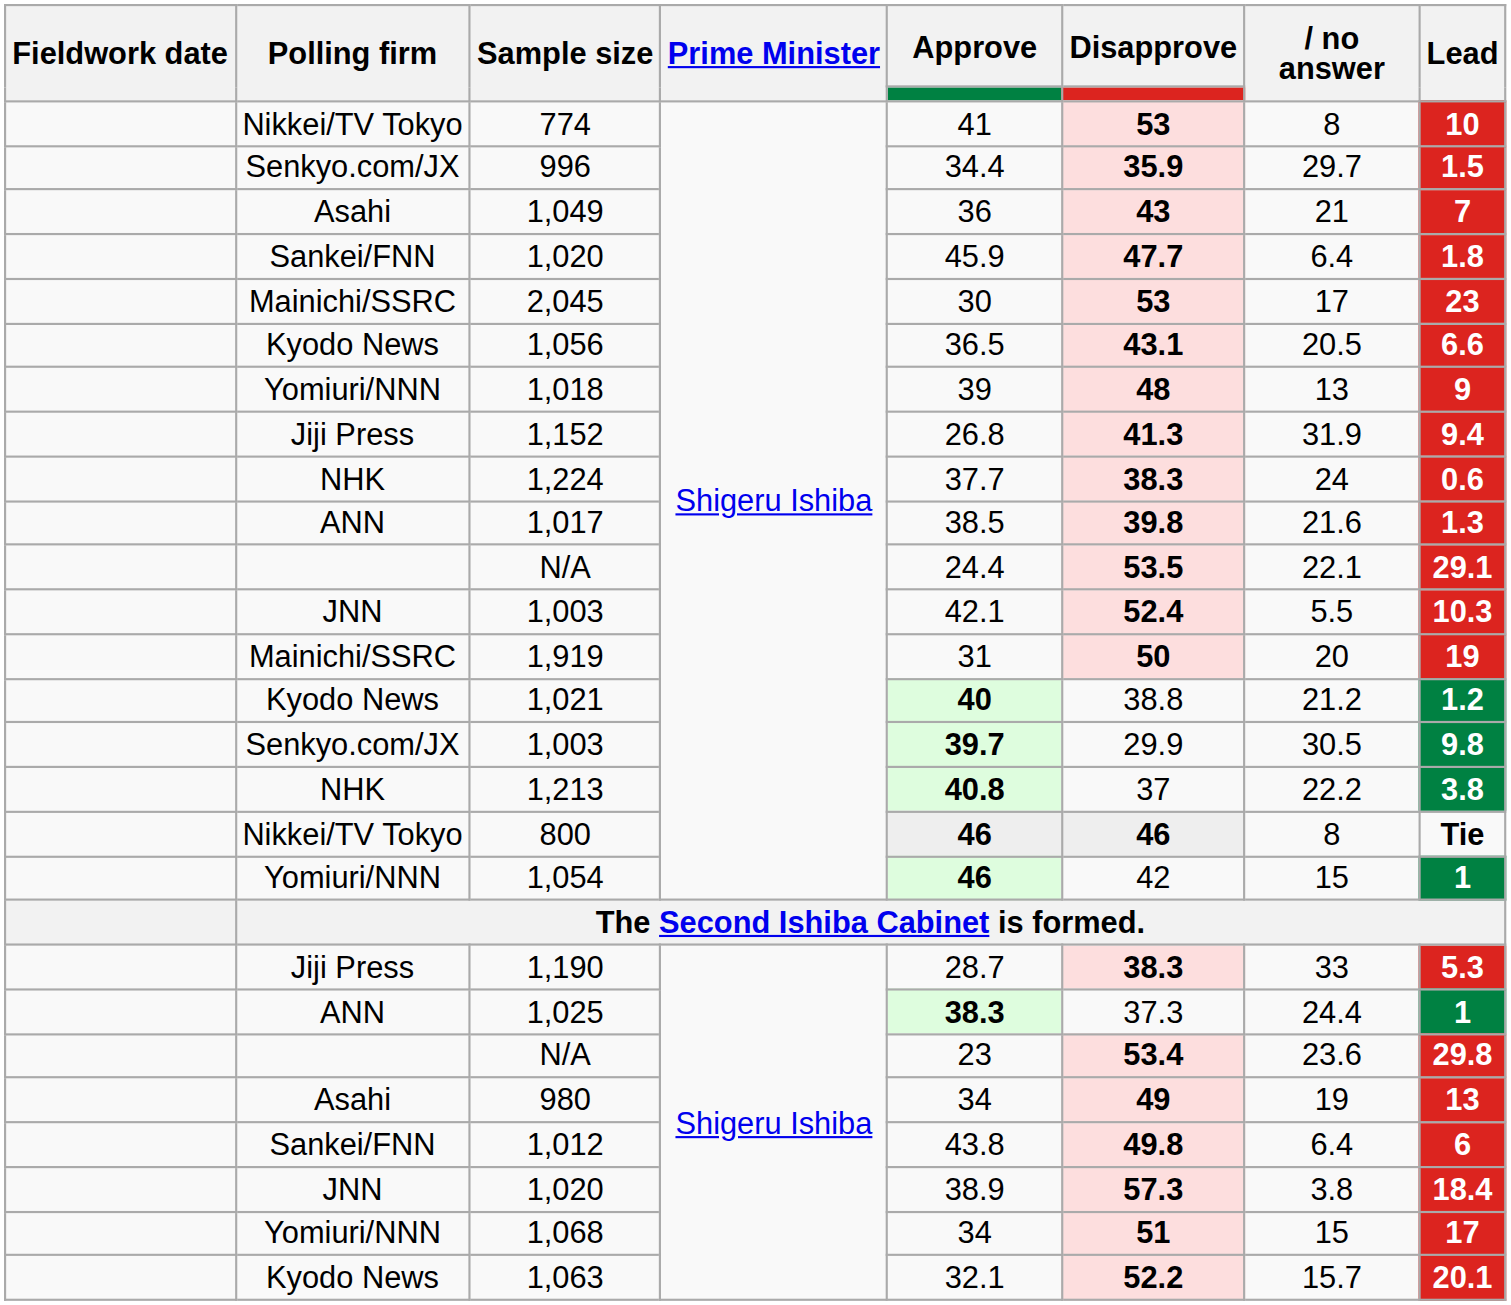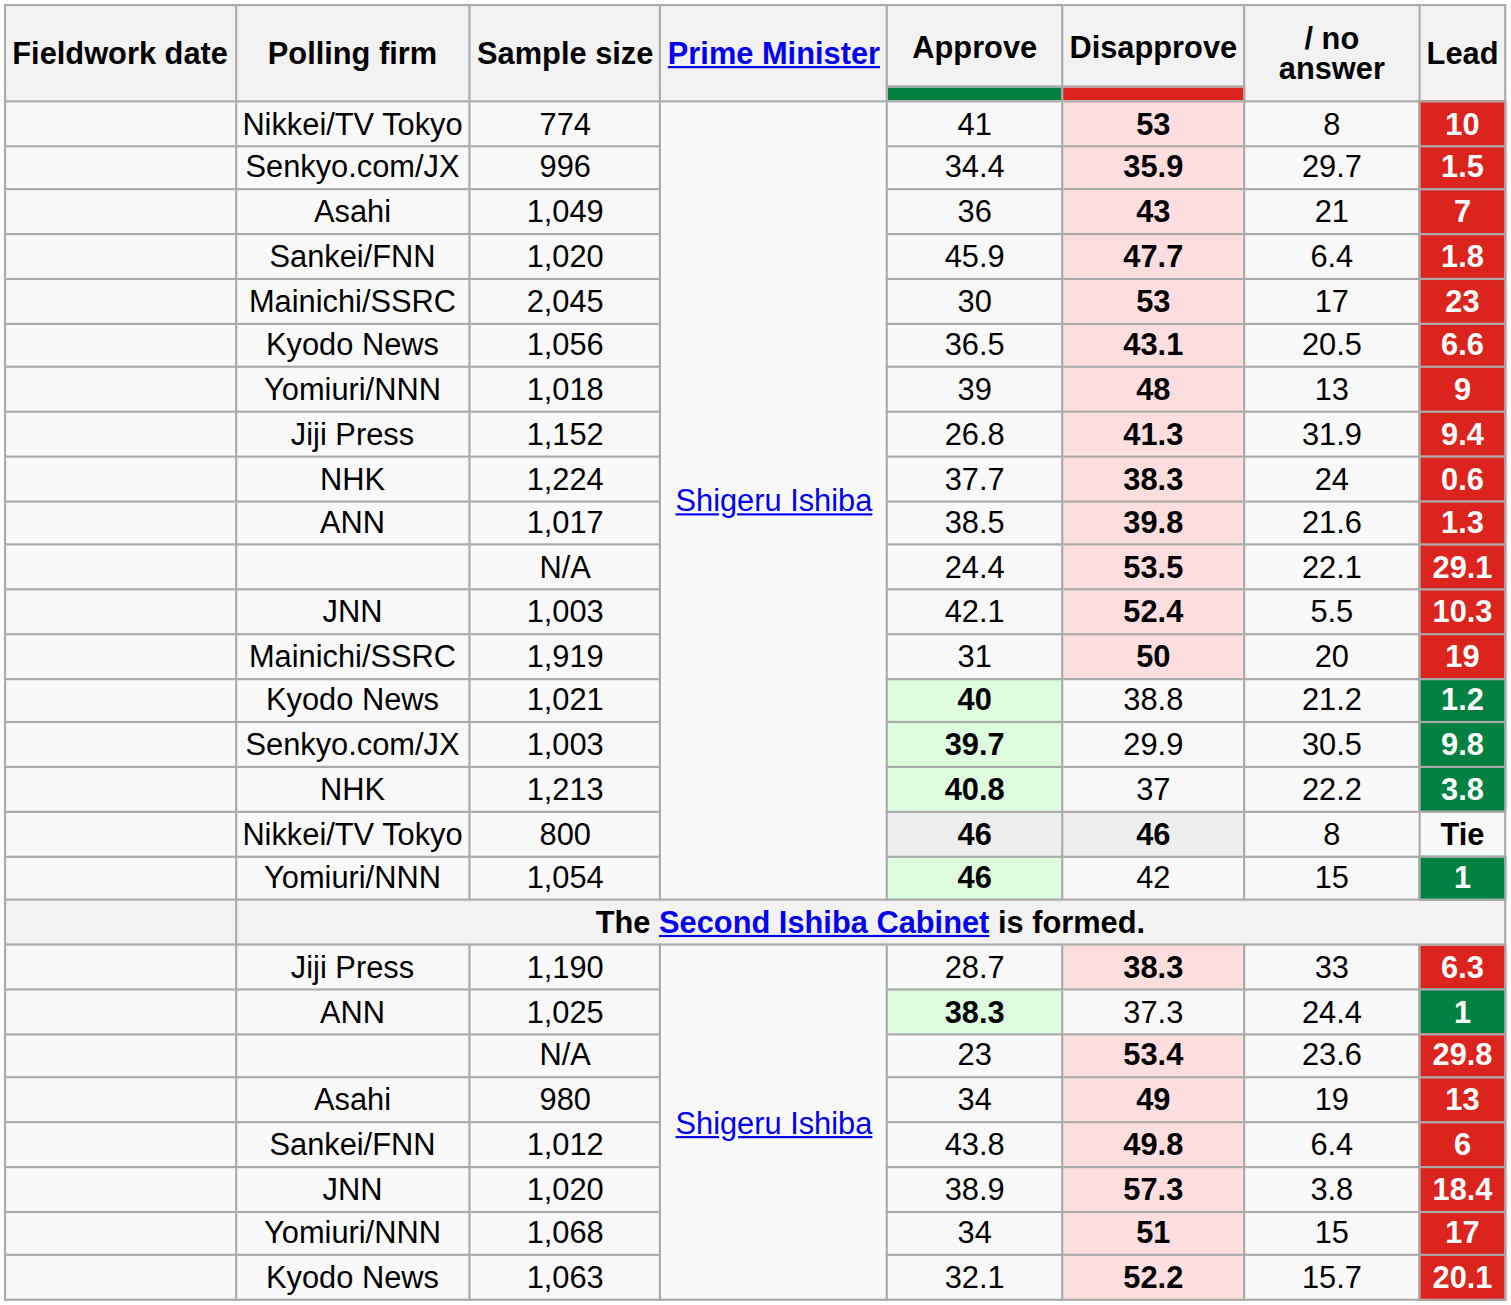(1462, 967) 5.3 -> (1462, 967) 6.3
